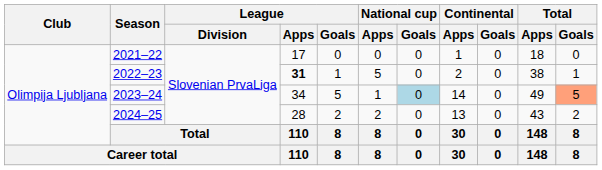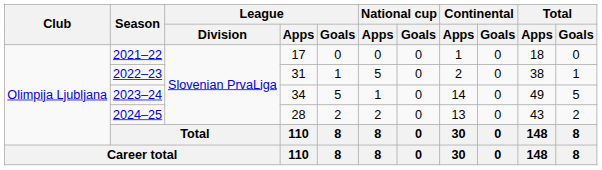(298, 74) bold -> (298, 74) normal
(419, 94) lightblue background -> (419, 94) no background
(576, 94) lightsalmon background -> (576, 94) no background
